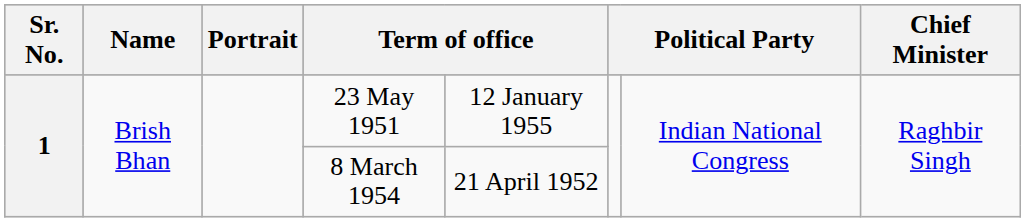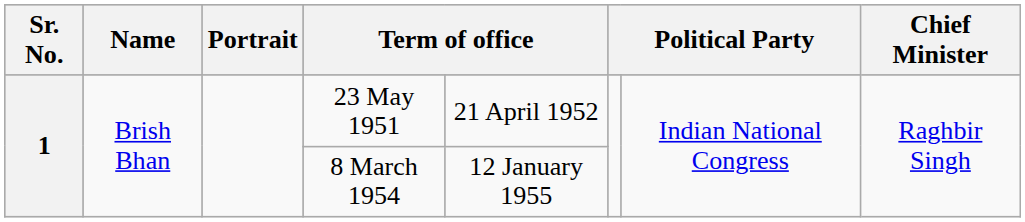(526, 110) 12 January 1955 -> (526, 110) 21 April 1952
(526, 181) 21 April 1952 -> (526, 181) 12 January 1955
